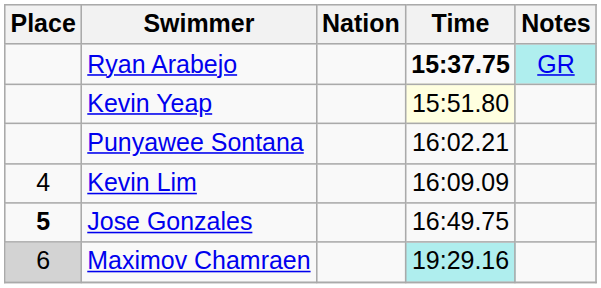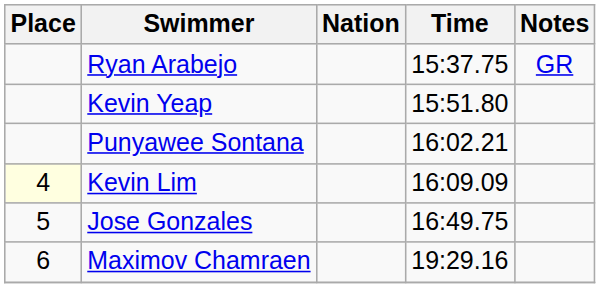(461, 63) bold -> (460, 63) normal
(556, 63) paleturquoise background -> (555, 63) no background
(461, 103) lightyellow background -> (460, 103) no background
(43, 182) no background -> (43, 182) lightyellow background
(43, 222) bold -> (43, 222) normal
(43, 261) lightgrey background -> (43, 261) no background
(461, 261) paleturquoise background -> (460, 261) no background
